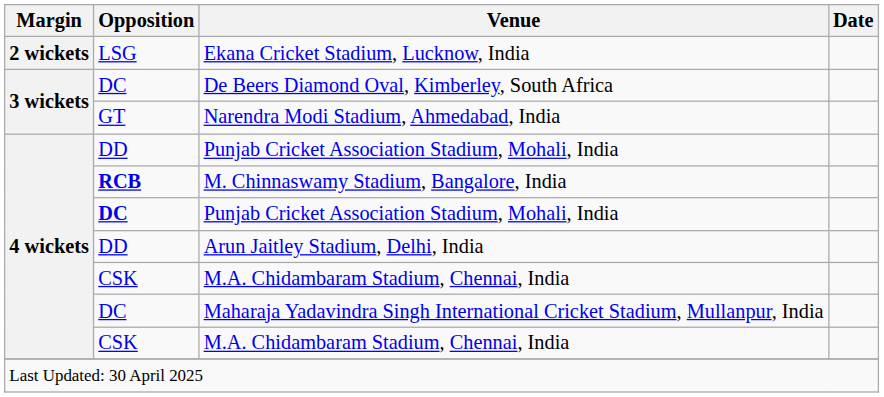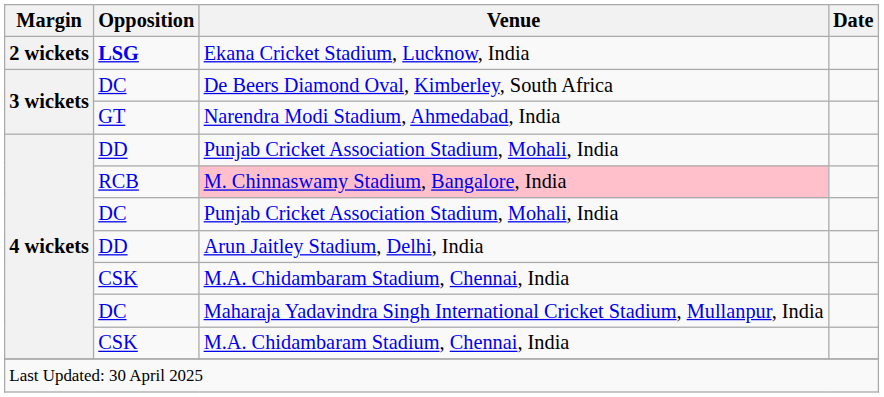(117, 52) normal -> (119, 52) bold
(120, 181) bold -> (119, 181) normal
(385, 181) no background -> (385, 181) pink background
(113, 213) bold -> (112, 213) normal
